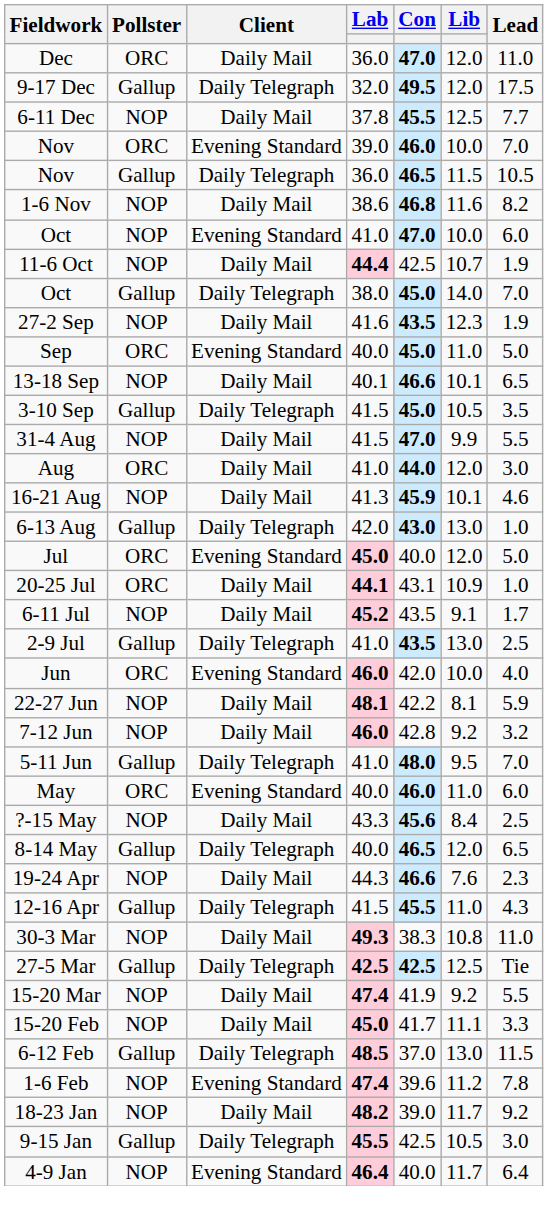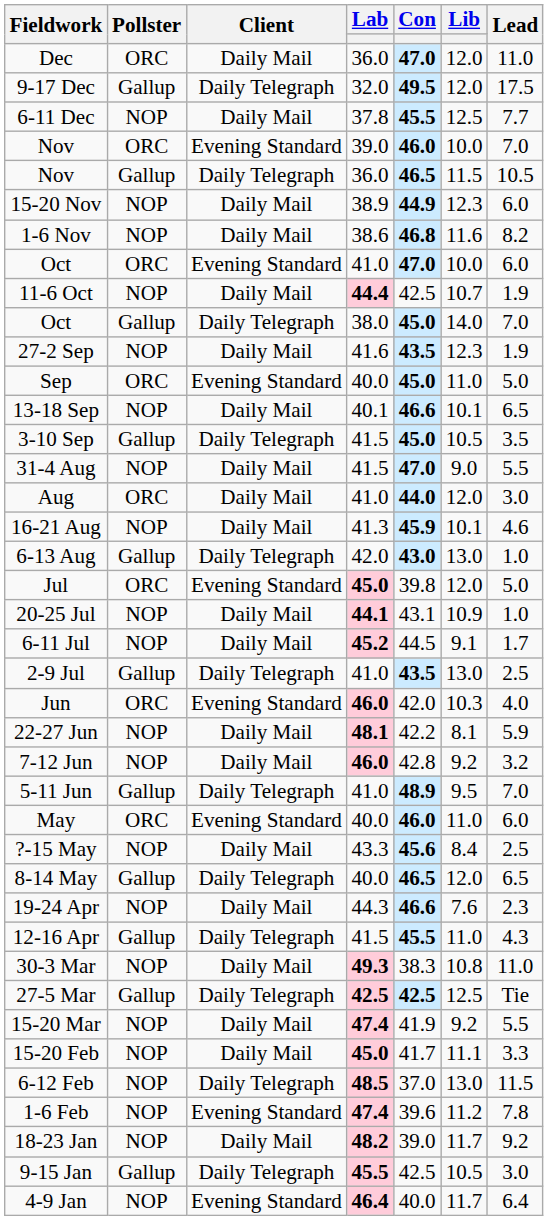+ row: (56, 204)
(147, 234) NOP -> (147, 263) ORC
(464, 439) 9.9 -> (464, 468) 9.0
(417, 556) 40.0 -> (417, 585) 39.8
(147, 585) ORC -> (147, 614) NOP
(417, 614) 43.5 -> (417, 643) 44.5
(464, 673) 10.0 -> (464, 702) 10.3
(417, 761) 48.0 -> (417, 790) 48.9
(147, 1053) Gallup -> (147, 1083) NOP
